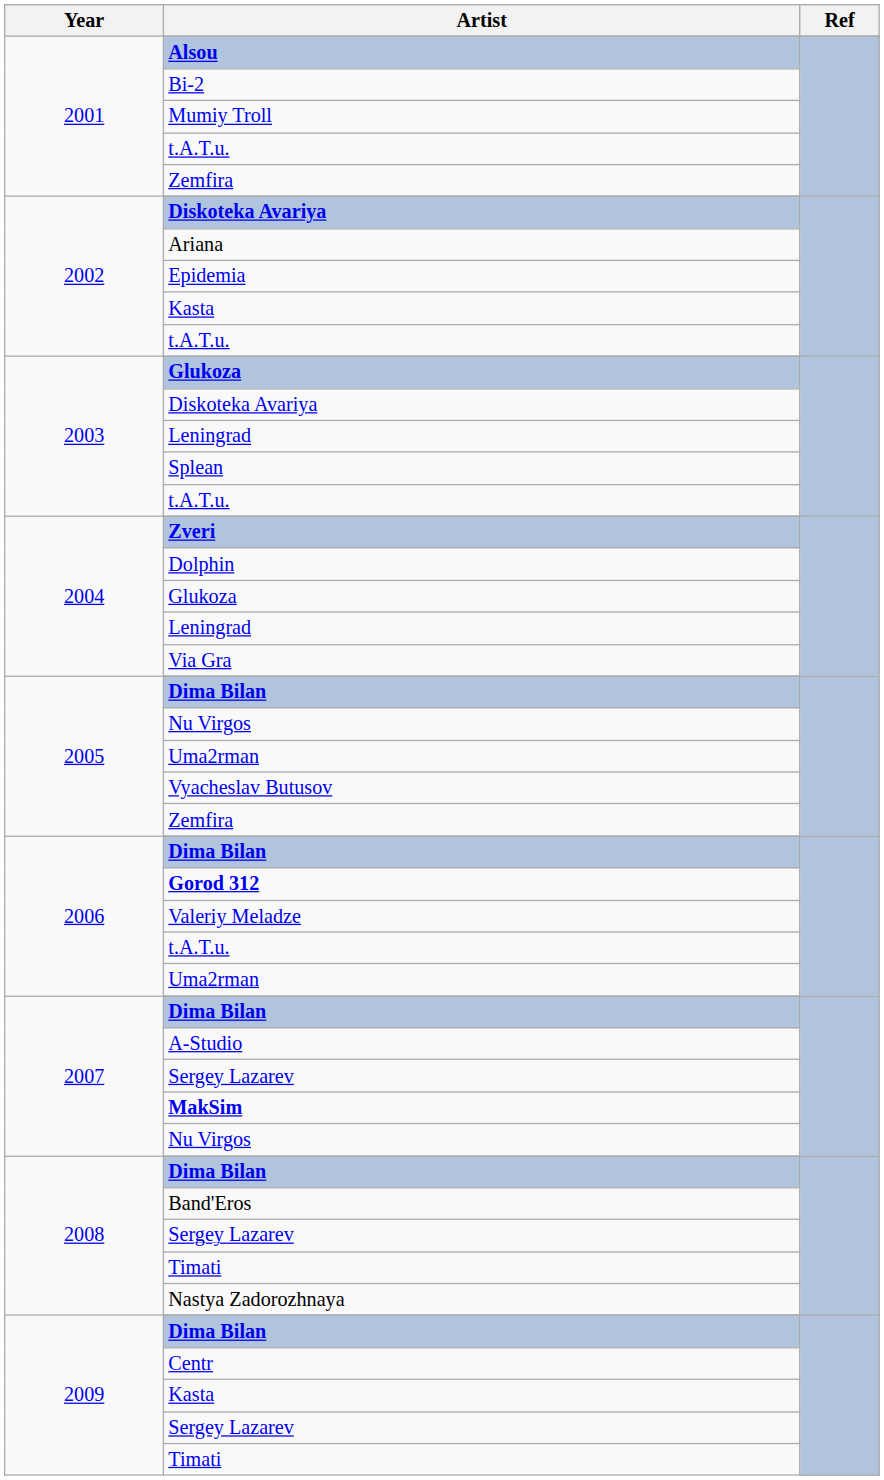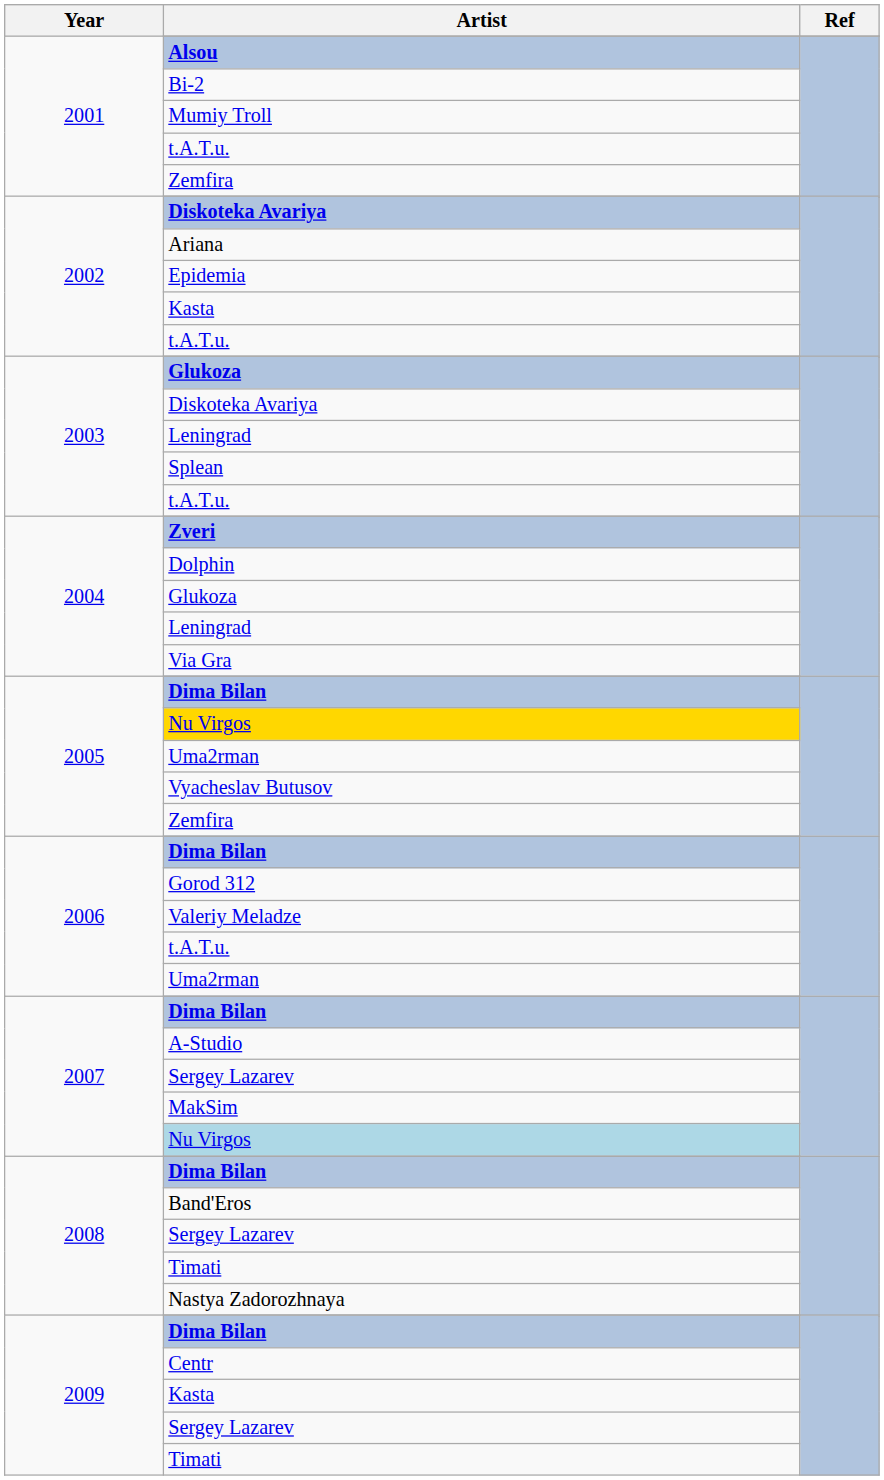(210, 723) no background -> (210, 723) gold background
(214, 883) bold -> (212, 883) normal
(205, 1107) bold -> (203, 1107) normal
(210, 1139) no background -> (210, 1139) lightblue background
